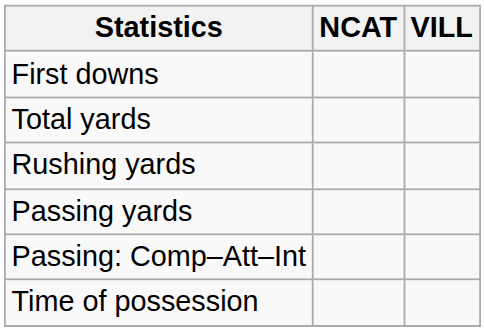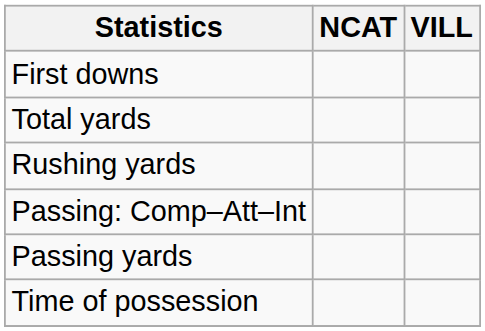rows swapped: (102, 210) <-> (159, 256)
